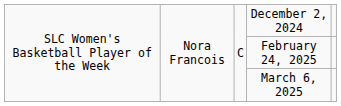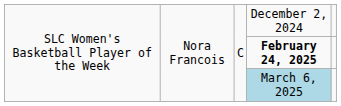(289, 53) normal -> (289, 53) bold
(289, 85) no background -> (289, 85) lightblue background
